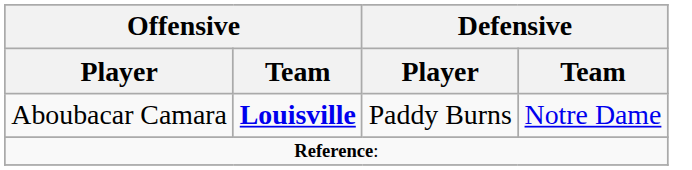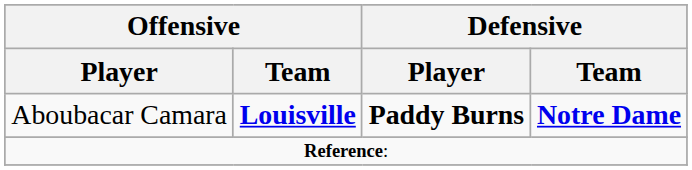(440, 114) normal -> (446, 114) bold
(593, 114) normal -> (609, 114) bold
